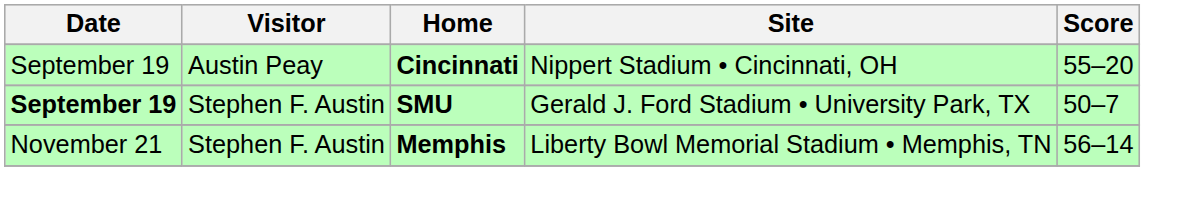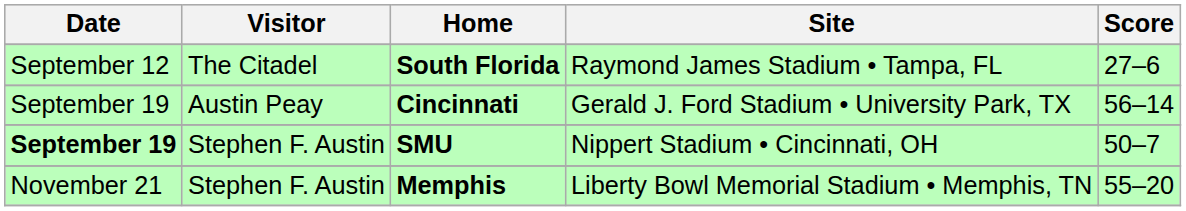+ row: (478, 64)
(714, 64) Nippert Stadium • Cincinnati, OH -> (821, 104) Gerald J. Ford Stadium • University Park, TX
(1098, 64) 55–20 -> (1139, 104) 56–14
(780, 104) Gerald J. Ford Stadium • University Park, TX -> (755, 144) Nippert Stadium • Cincinnati, OH
(1098, 144) 56–14 -> (1139, 184) 55–20
